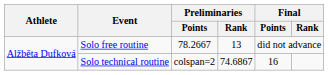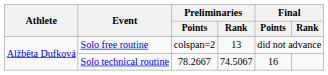(194, 45) 78.2667 -> (194, 45) colspan=2
(194, 62) colspan=2 -> (194, 62) 78.2667
(236, 62) 74.6867 -> (236, 62) 74.5067
